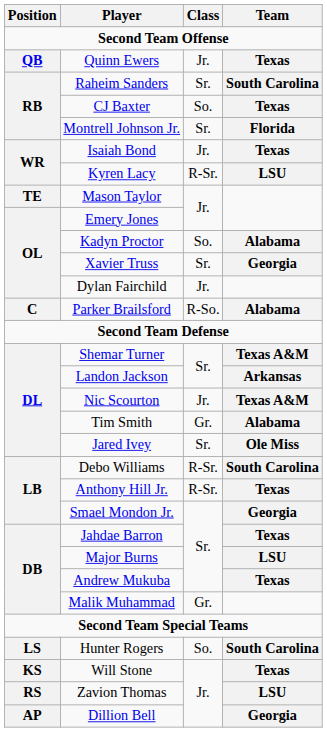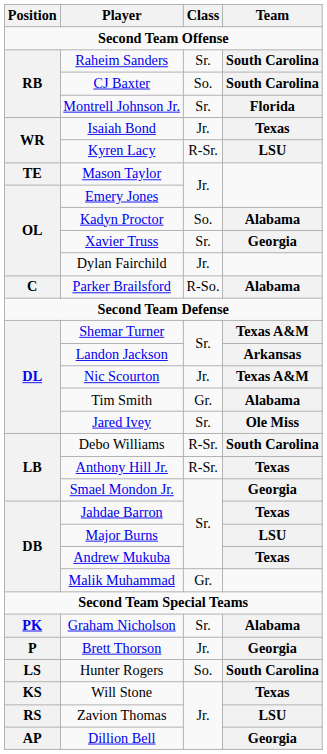- row: (122, 60)
(272, 106) Texas -> (272, 83) South Carolina
+ row: (122, 625)
+ row: (122, 648)
